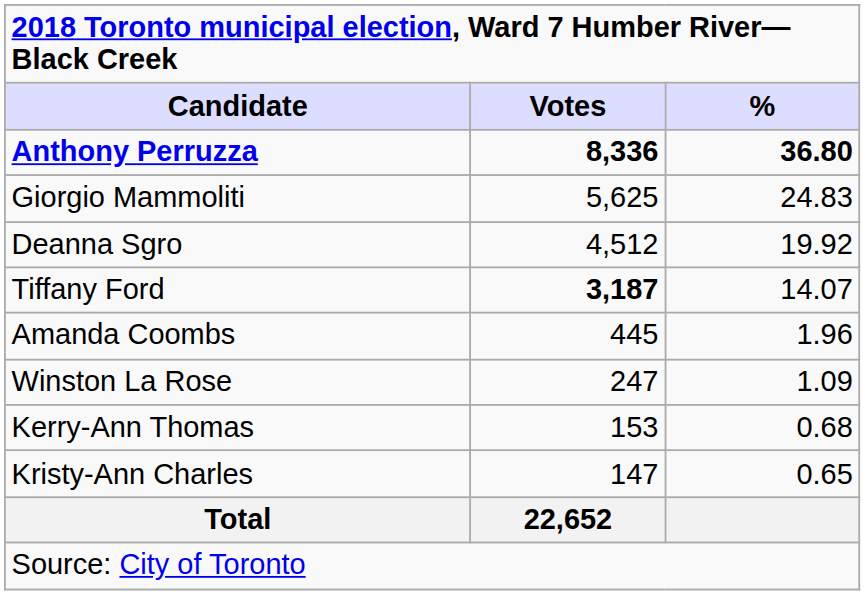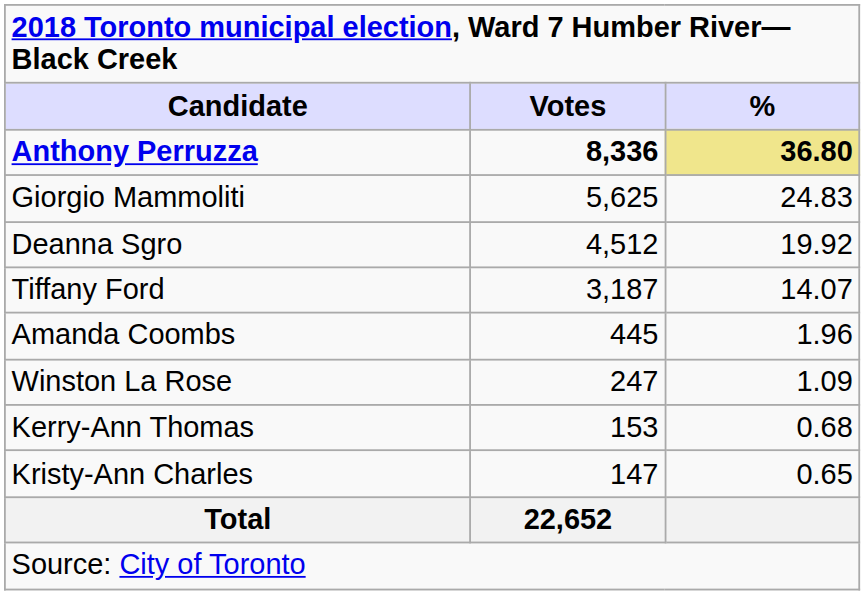(817, 151) no background -> (817, 151) khaki background
(622, 289) bold -> (622, 289) normal
